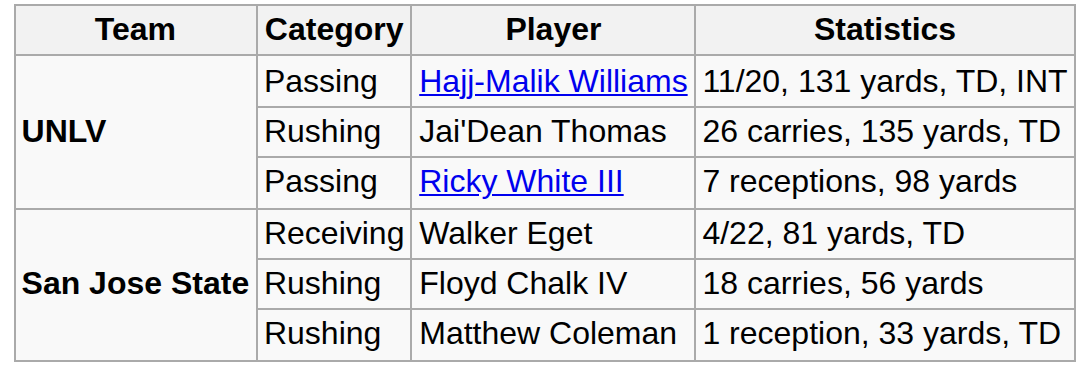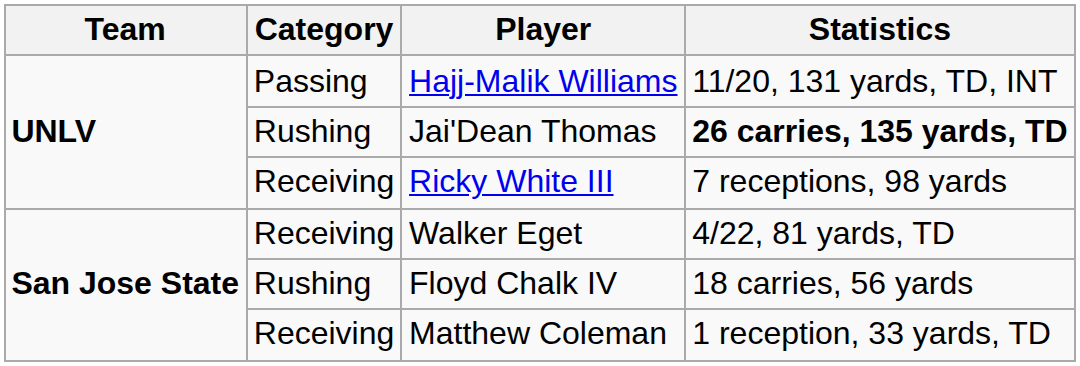(882, 131) normal -> (880, 131) bold
(321, 182) Passing -> (324, 182) Receiving
(323, 334) Rushing -> (324, 334) Receiving
